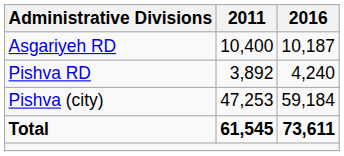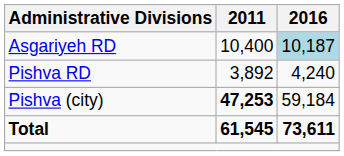(308, 45) no background -> (308, 45) lightblue background
(247, 101) normal -> (247, 101) bold
